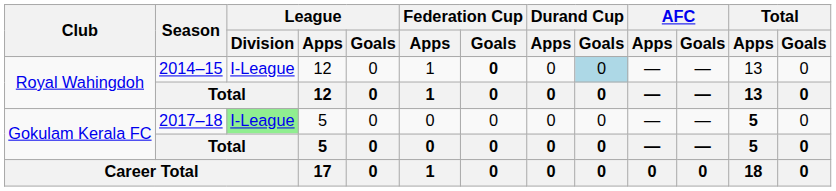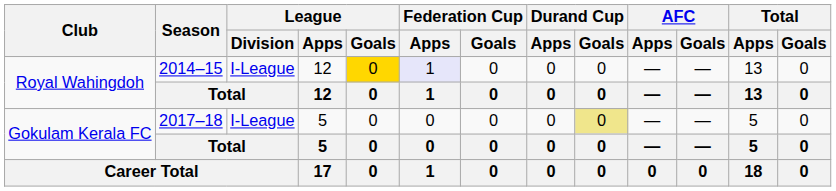(373, 69) no background -> (373, 69) gold background
(430, 69) no background -> (430, 69) lavender background
(494, 69) bold -> (494, 69) normal
(602, 69) lightblue background -> (602, 69) no background
(262, 120) lightgreen background -> (262, 120) no background
(602, 120) no background -> (602, 120) khaki background
(753, 120) bold -> (753, 120) normal
